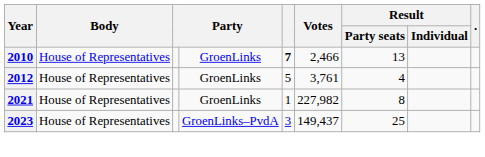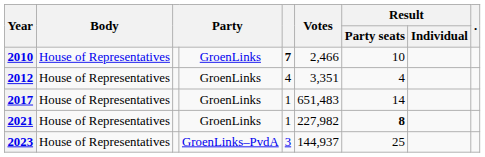(399, 57) 13 -> (399, 57) 10
(288, 78) 5 -> (288, 78) 4
(324, 78) 3,761 -> (324, 78) 3,351
+ row: (20, 100)
(402, 100) normal -> (402, 121) bold
(318, 121) 149,437 -> (318, 142) 144,937
